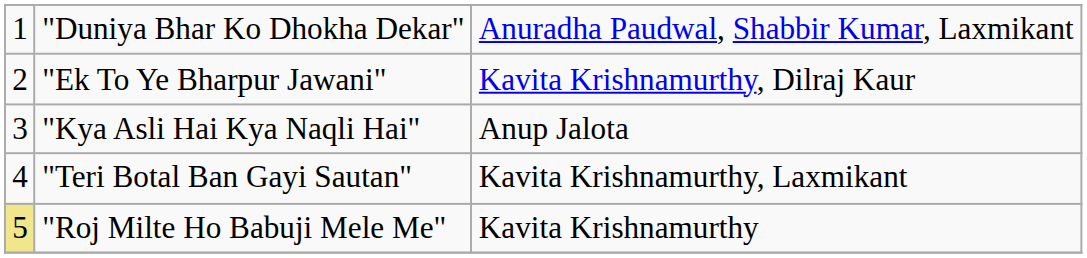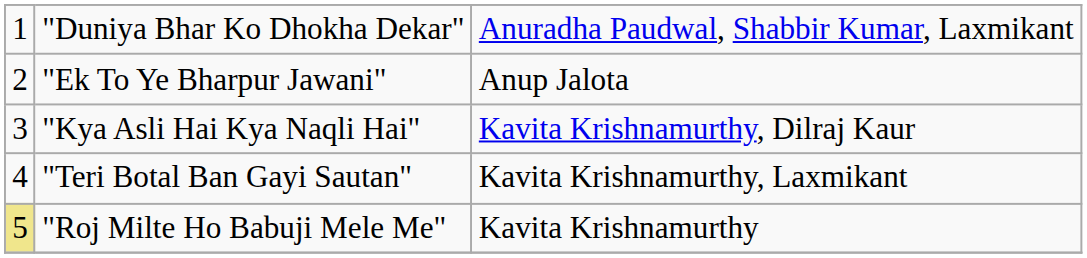(697, 78) Kavita Krishnamurthy, Dilraj Kaur -> (554, 78) Anup Jalota
(554, 128) Anup Jalota -> (697, 128) Kavita Krishnamurthy, Dilraj Kaur
